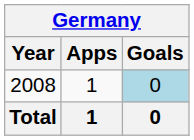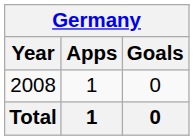(155, 85) lightblue background -> (155, 85) no background
